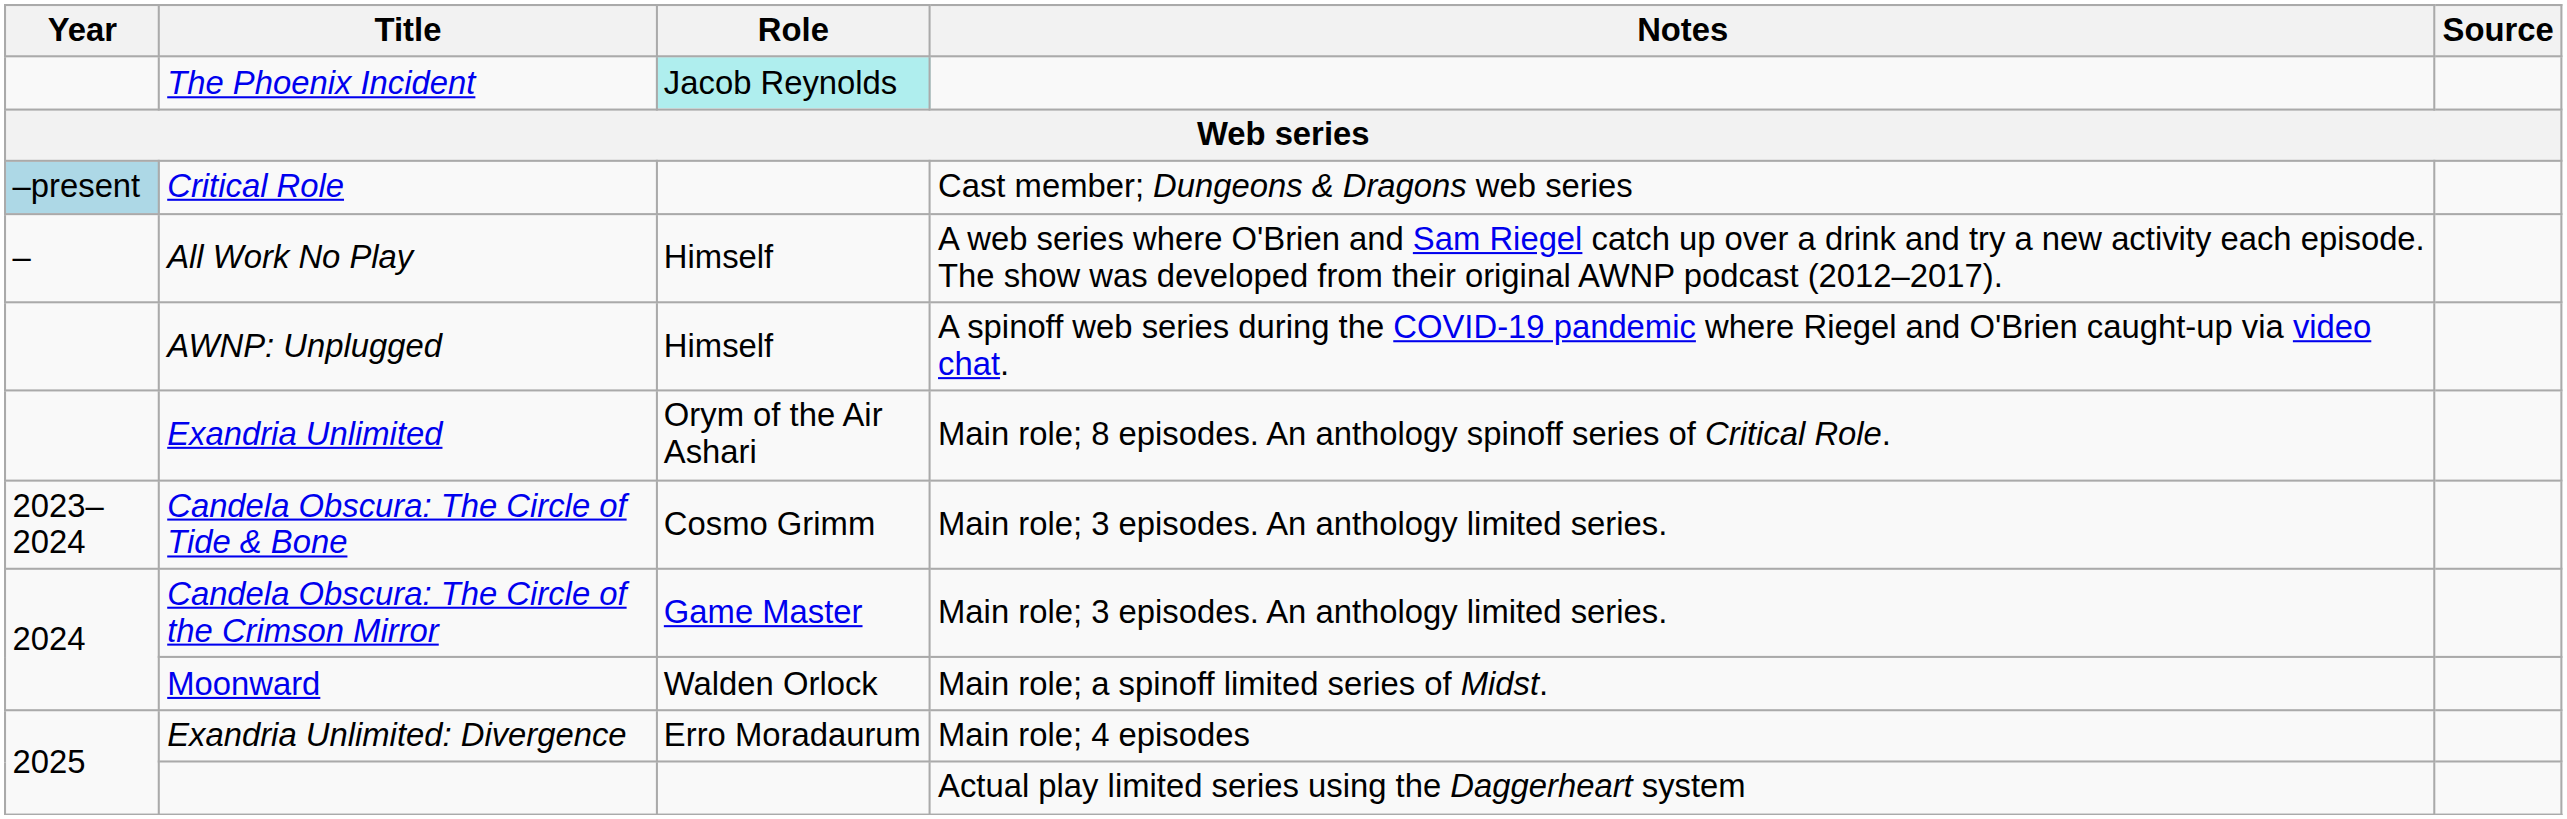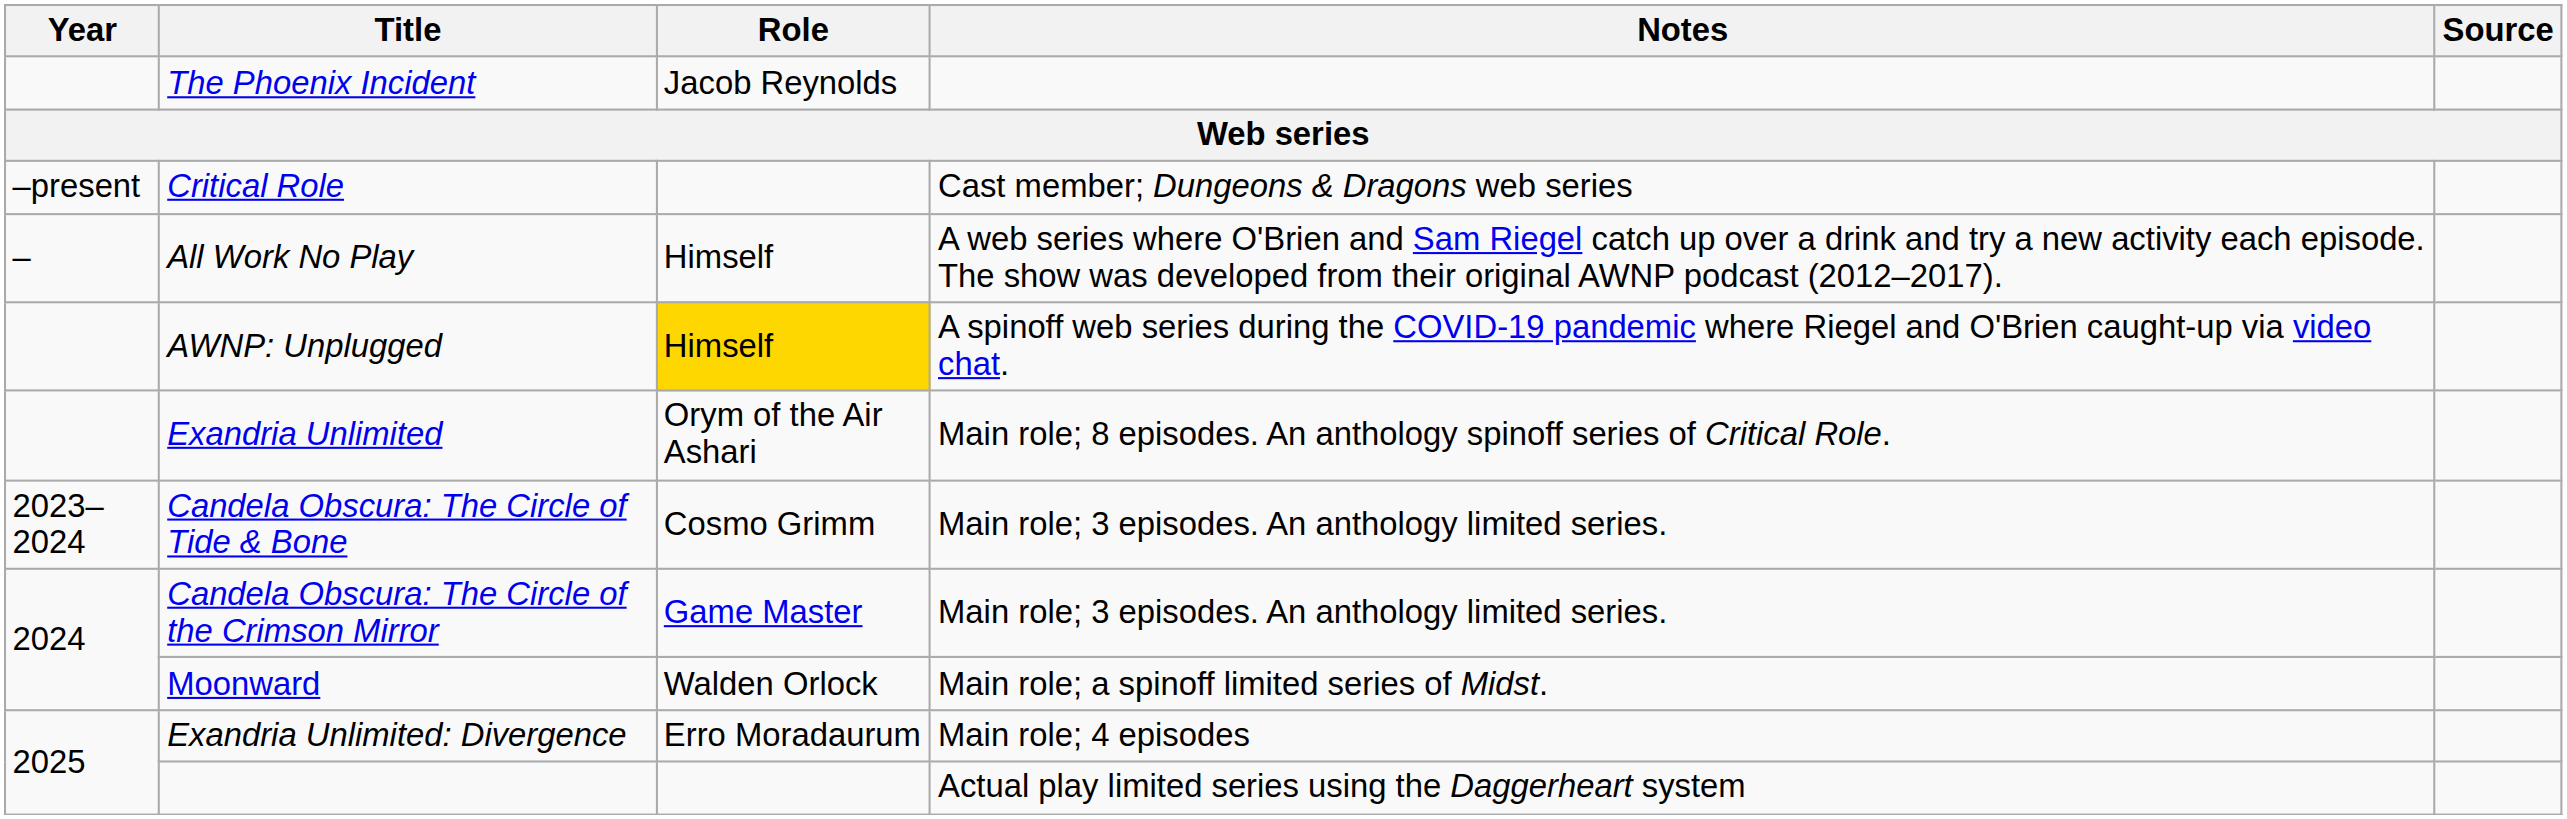(781, 82) paleturquoise background -> (781, 82) no background
(76, 186) lightblue background -> (76, 186) no background
(719, 345) no background -> (719, 345) gold background
